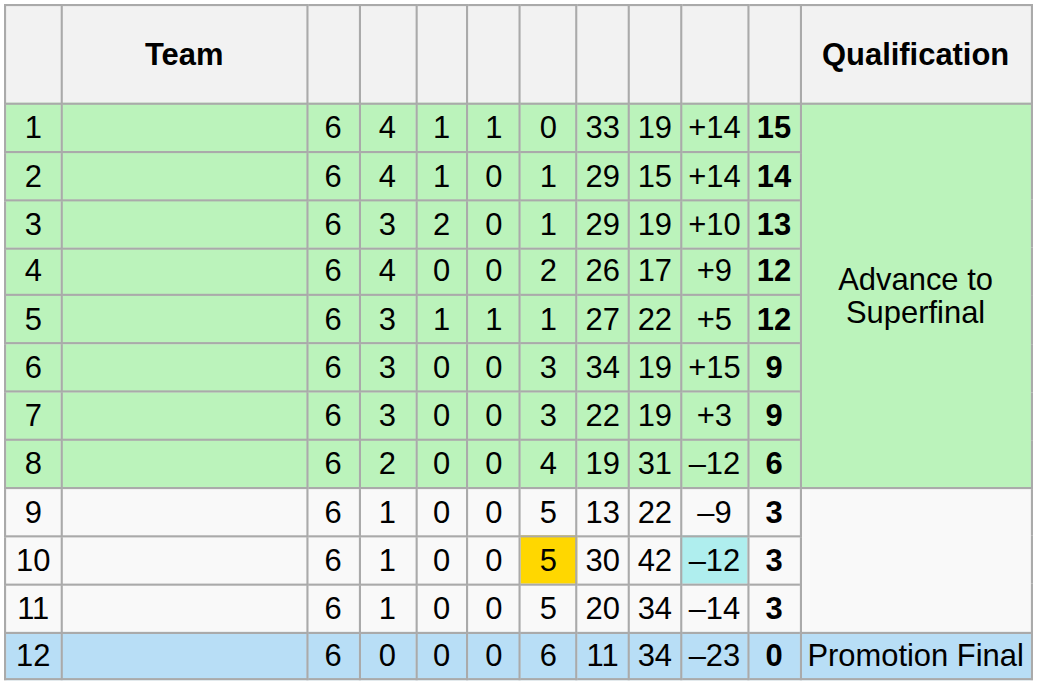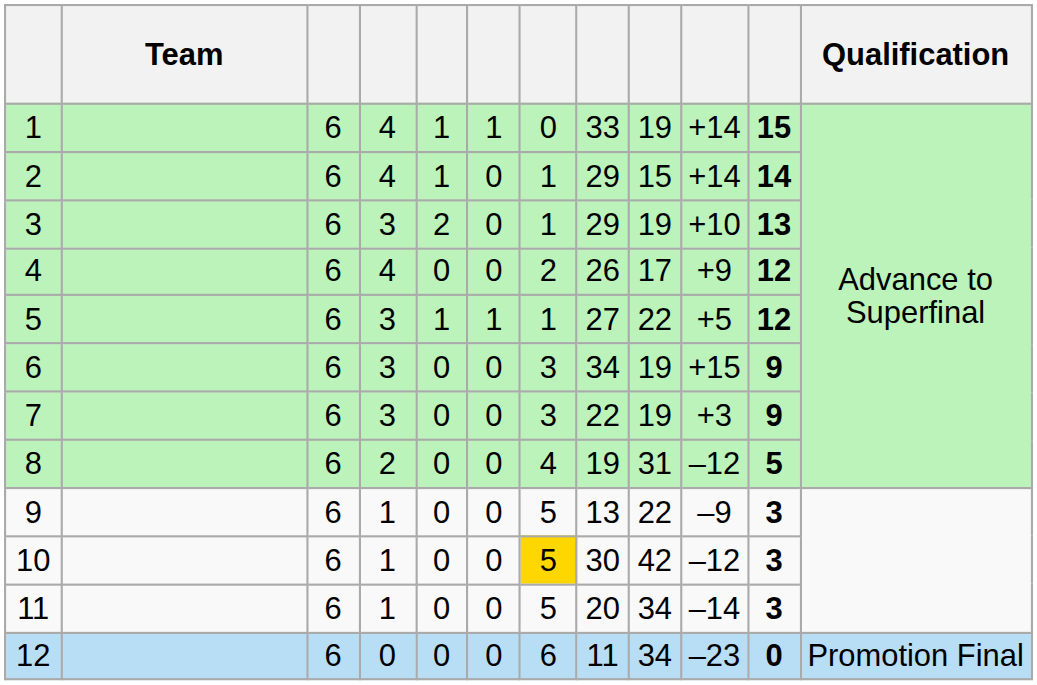(774, 463) 6 -> (774, 463) 5
(714, 560) paleturquoise background -> (714, 560) no background
